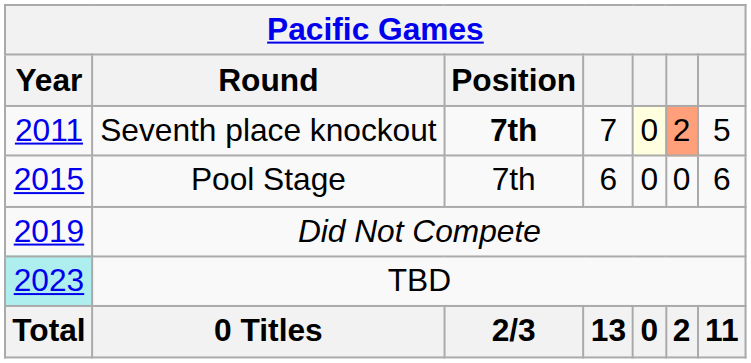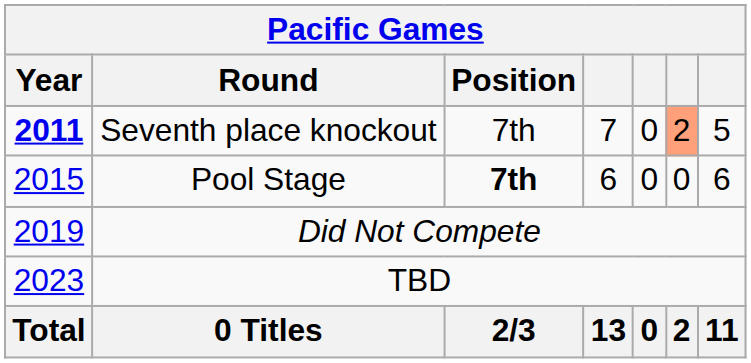(49, 130) normal -> (49, 130) bold
(514, 130) bold -> (514, 130) normal
(649, 130) lightyellow background -> (649, 130) no background
(514, 180) normal -> (514, 180) bold
(49, 280) paleturquoise background -> (49, 280) no background
